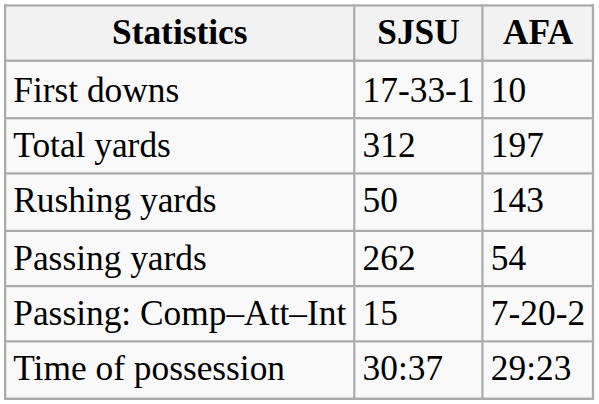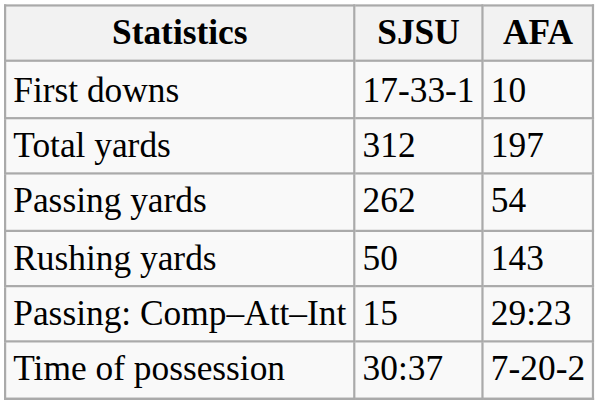rows swapped: (115, 201) <-> (110, 257)
(538, 313) 7-20-2 -> (531, 313) 29:23
(531, 369) 29:23 -> (538, 369) 7-20-2
